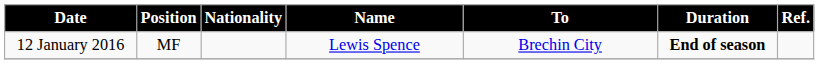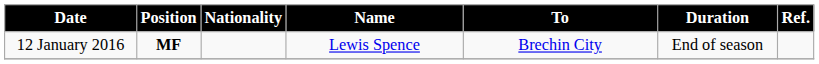(169, 45) normal -> (169, 45) bold
(717, 45) bold -> (717, 45) normal
